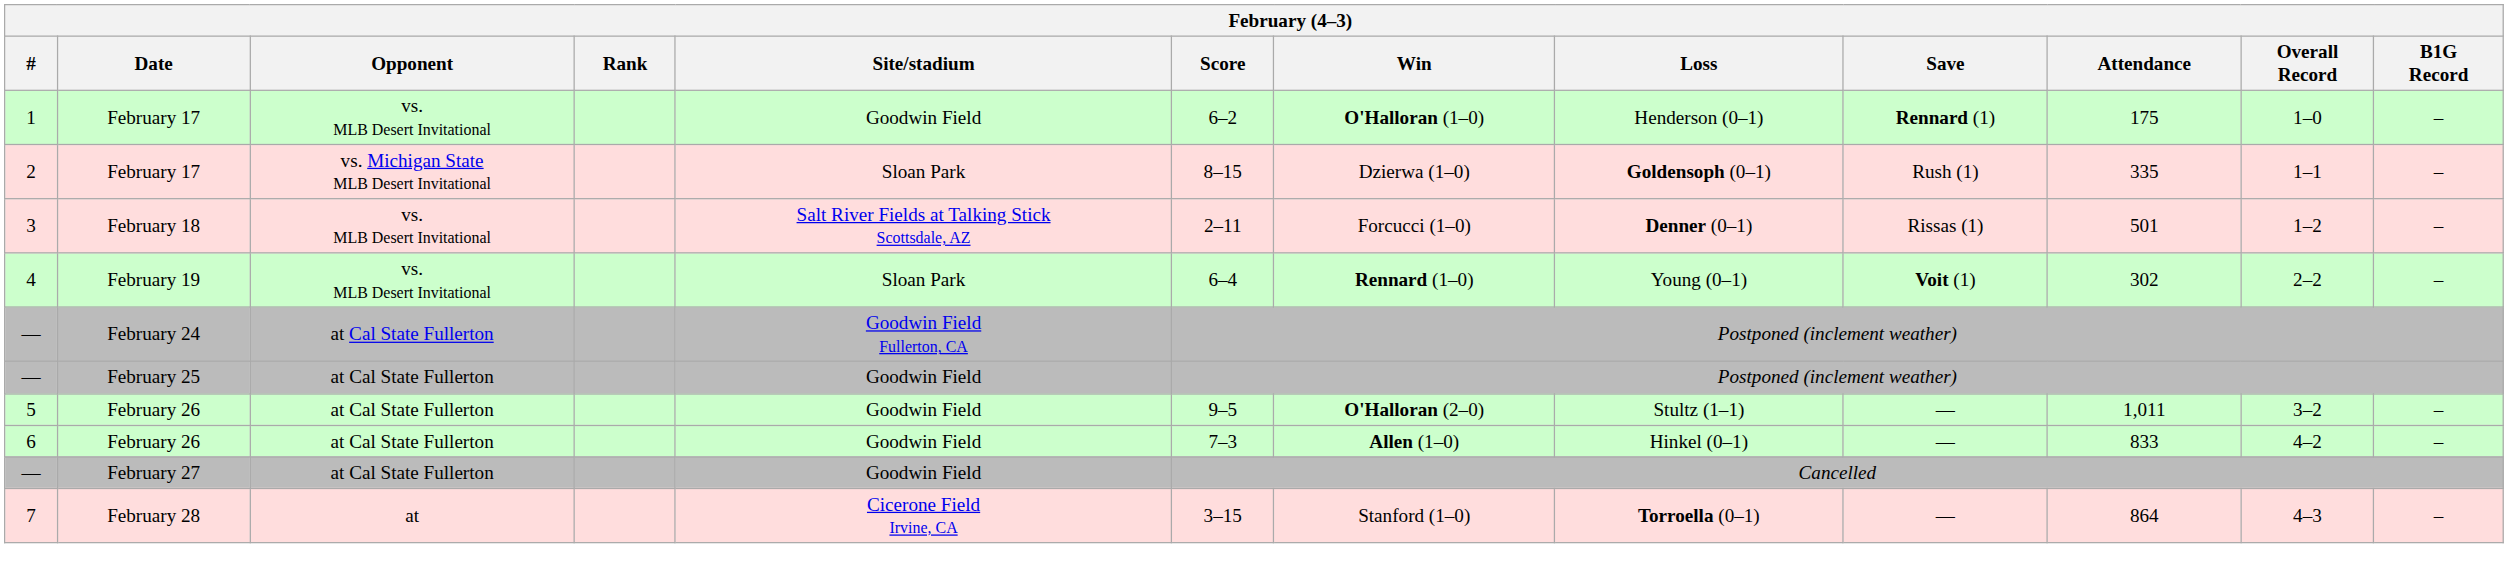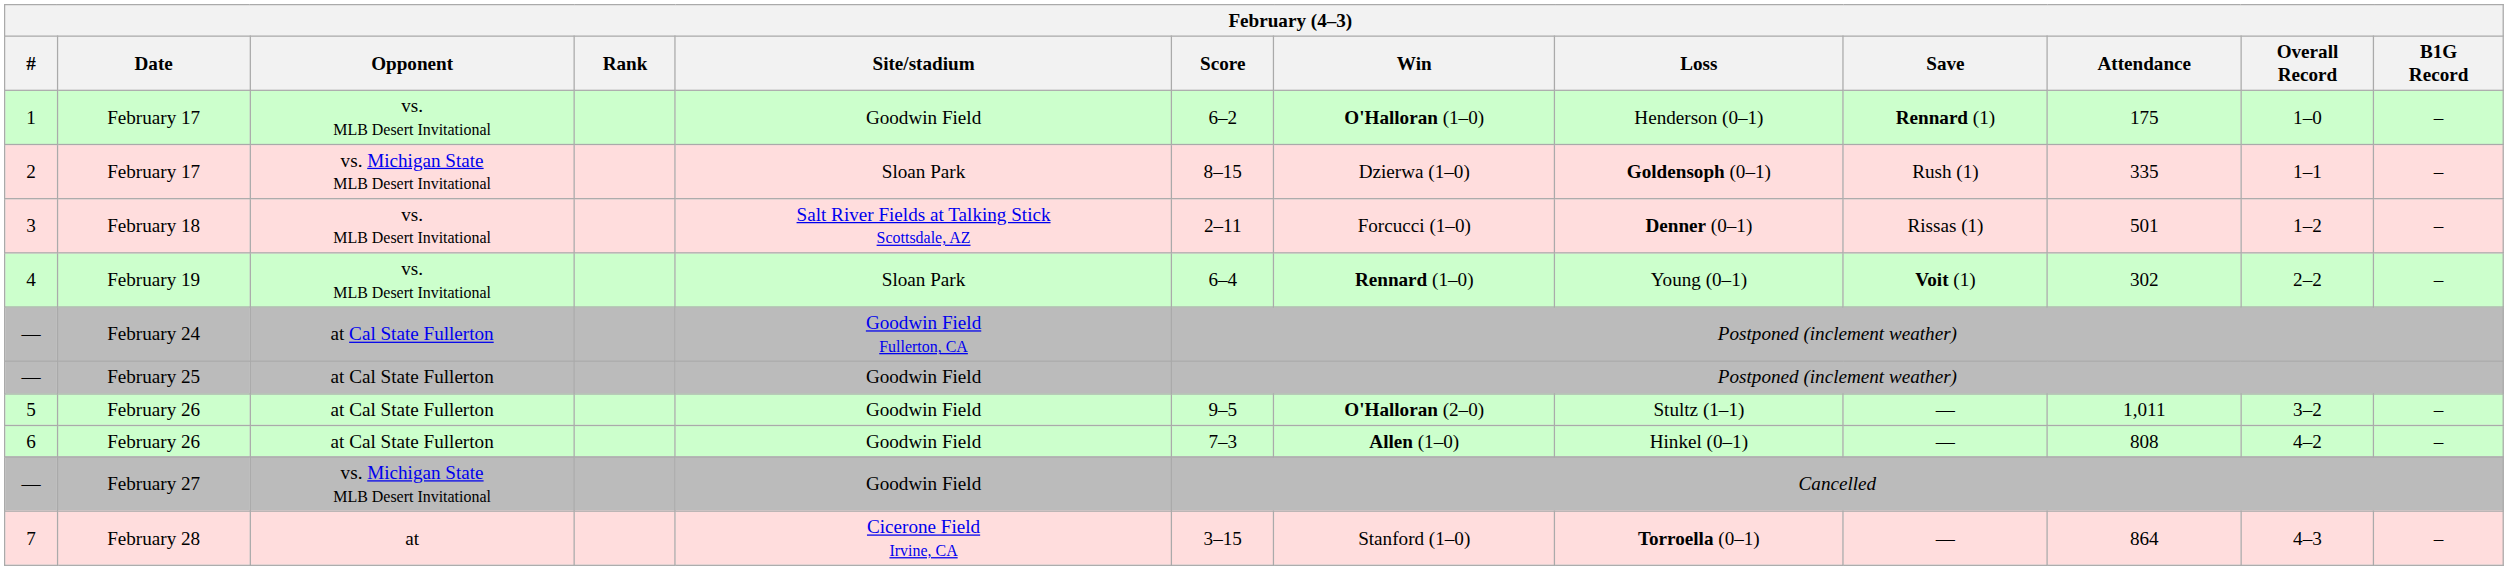(2144, 440) 833 -> (2144, 440) 808
(412, 472) at Cal State Fullerton -> (412, 483) vs. Michigan State MLB Desert Invitational
